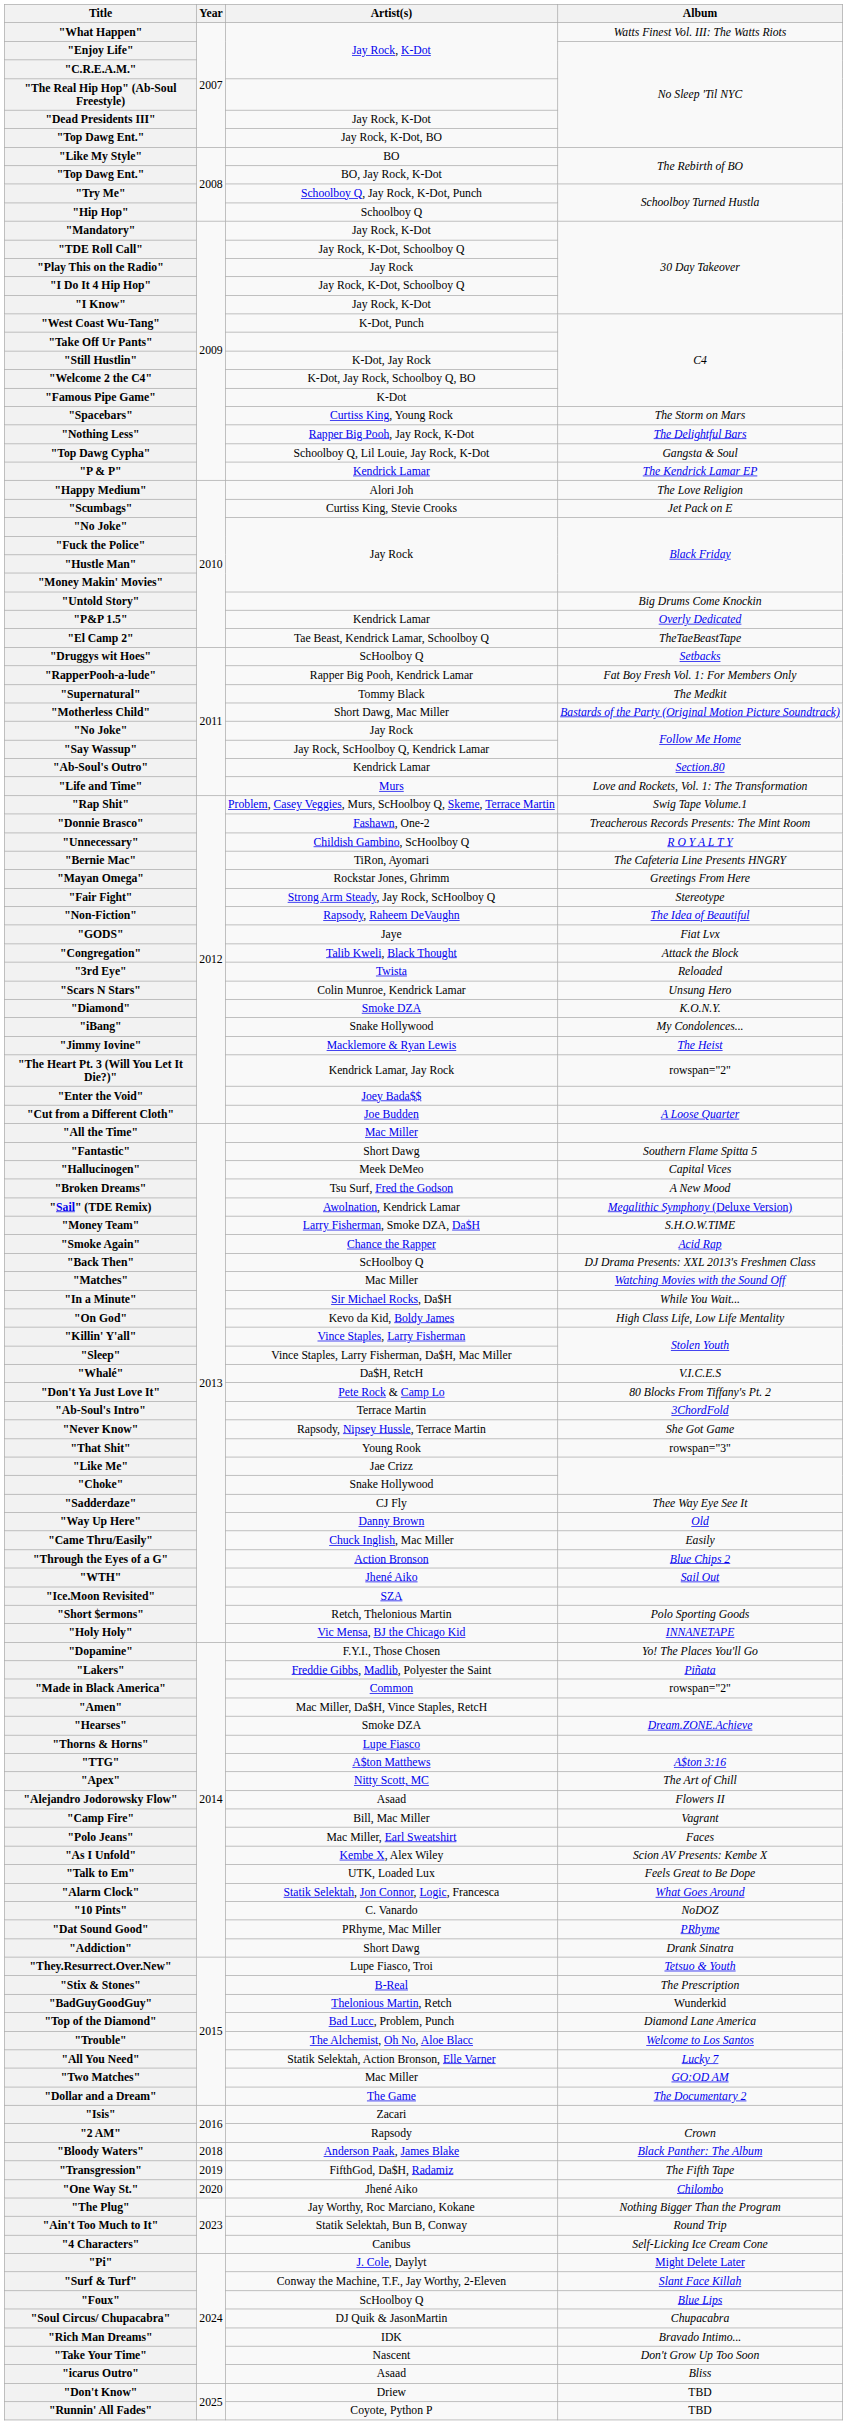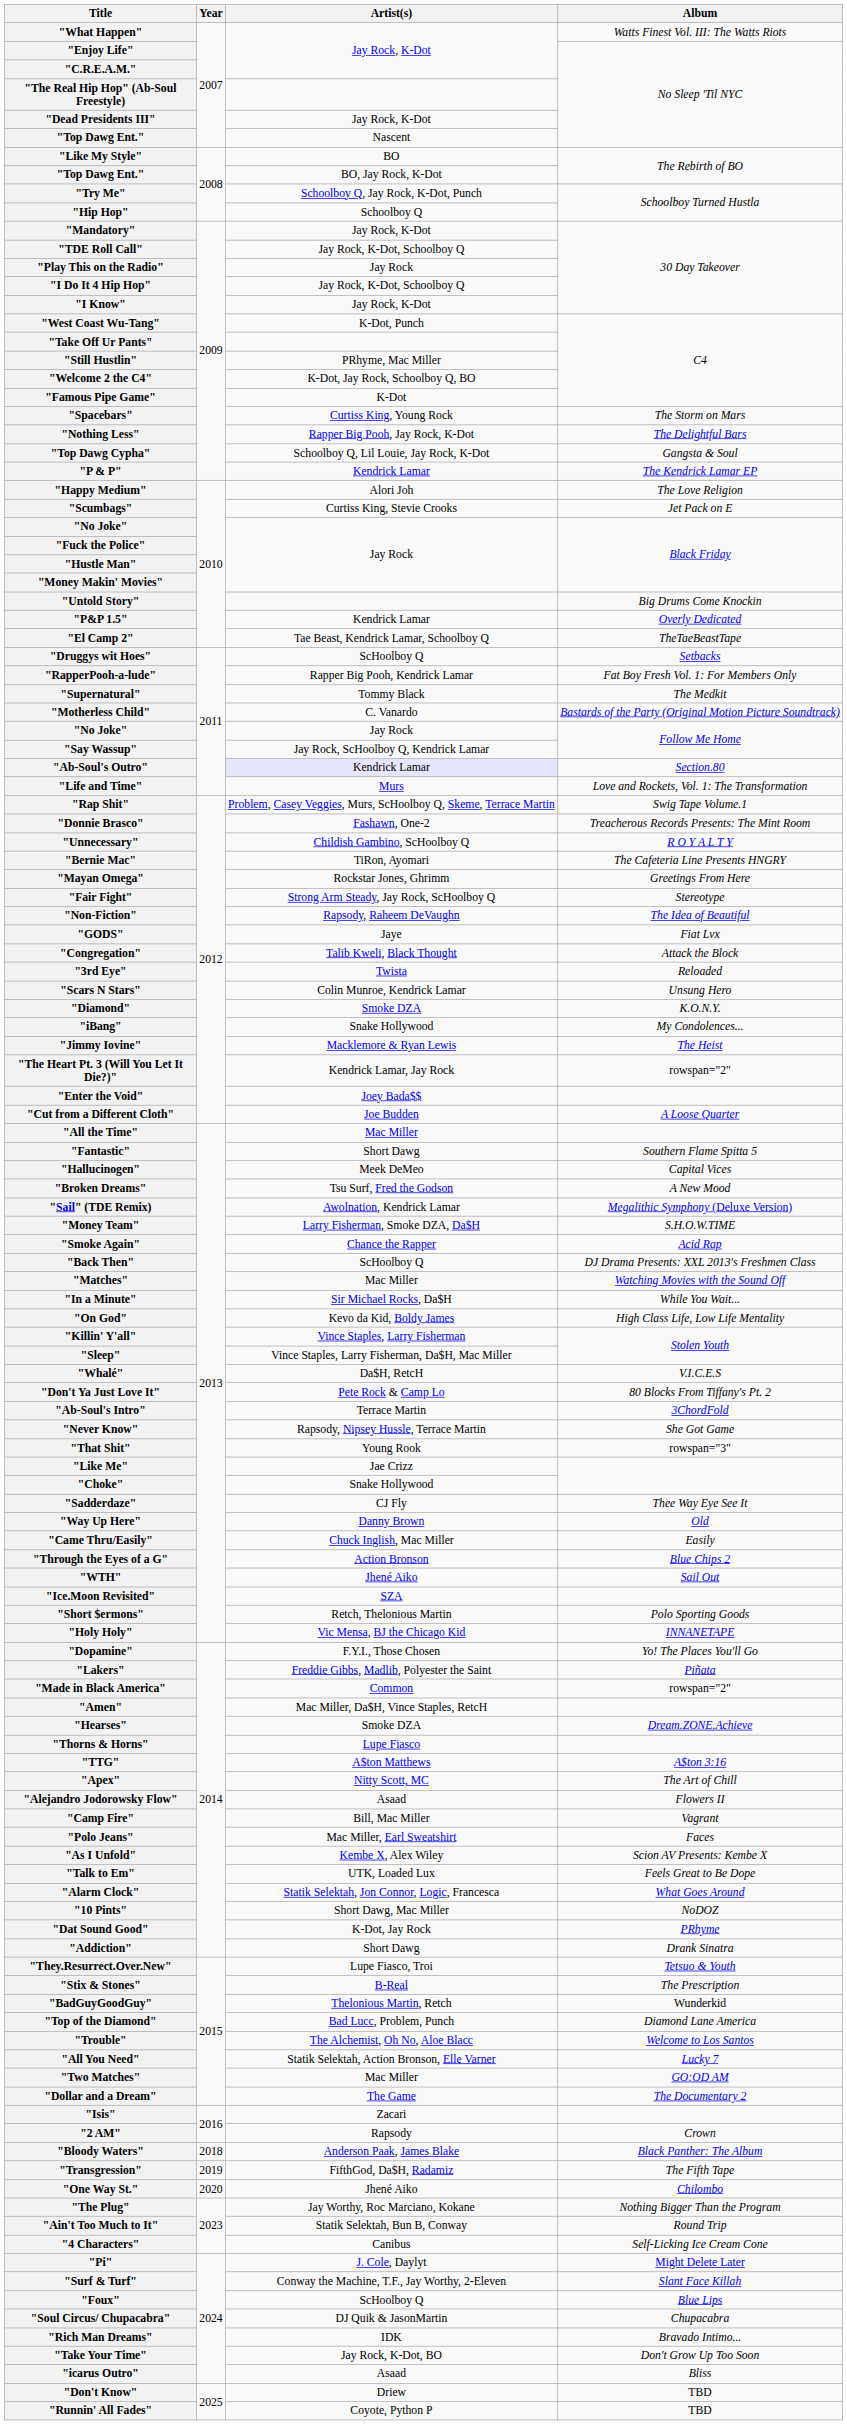(391, 138) Jay Rock, K-Dot, BO -> (391, 138) Nascent
(391, 360) K-Dot, Jay Rock -> (391, 360) PRhyme, Mac Miller
(391, 712) Short Dawg, Mac Miller -> (391, 712) C. Vanardo
(391, 767) no background -> (391, 767) lavender background
(391, 1910) C. Vanardo -> (391, 1910) Short Dawg, Mac Miller
(391, 1929) PRhyme, Mac Miller -> (391, 1929) K-Dot, Jay Rock
(391, 2355) Nascent -> (391, 2355) Jay Rock, K-Dot, BO
